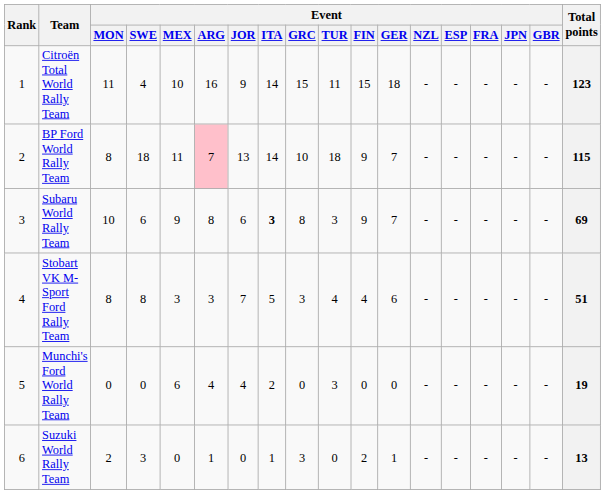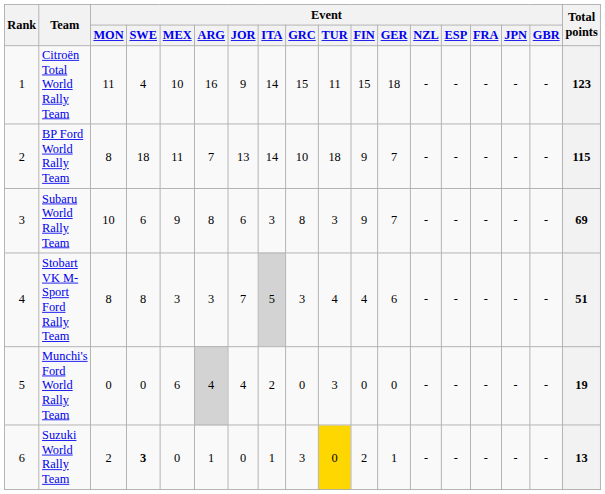(211, 156) pink background -> (211, 156) no background
(272, 221) bold -> (272, 221) normal
(272, 299) no background -> (272, 299) lightgrey background
(211, 386) no background -> (211, 386) lightgrey background
(143, 457) normal -> (143, 457) bold
(335, 457) no background -> (335, 457) gold background
